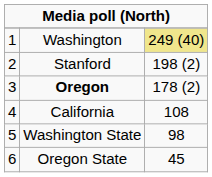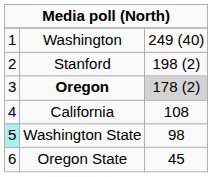(176, 40) khaki background -> (176, 40) no background
(176, 87) no background -> (176, 87) lightgrey background
(12, 135) no background -> (12, 135) paleturquoise background
